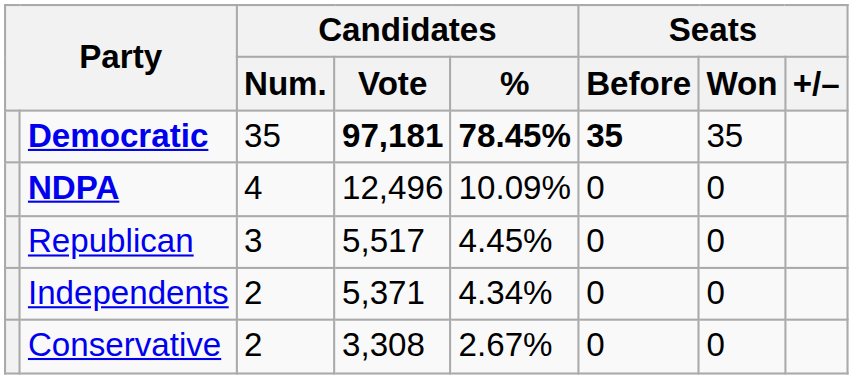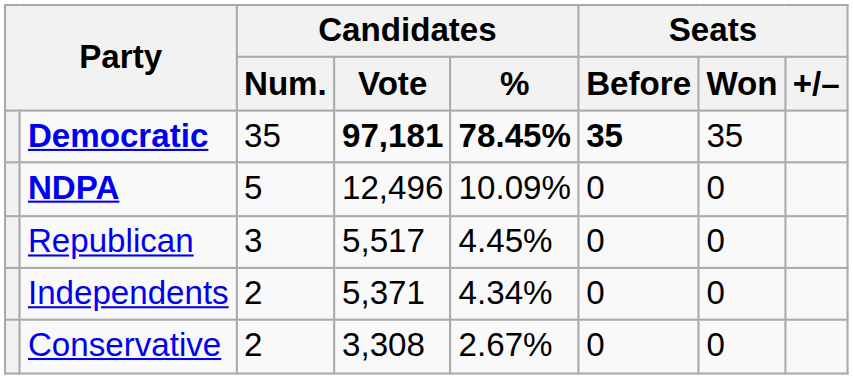(253, 188) 4 -> (253, 188) 5
